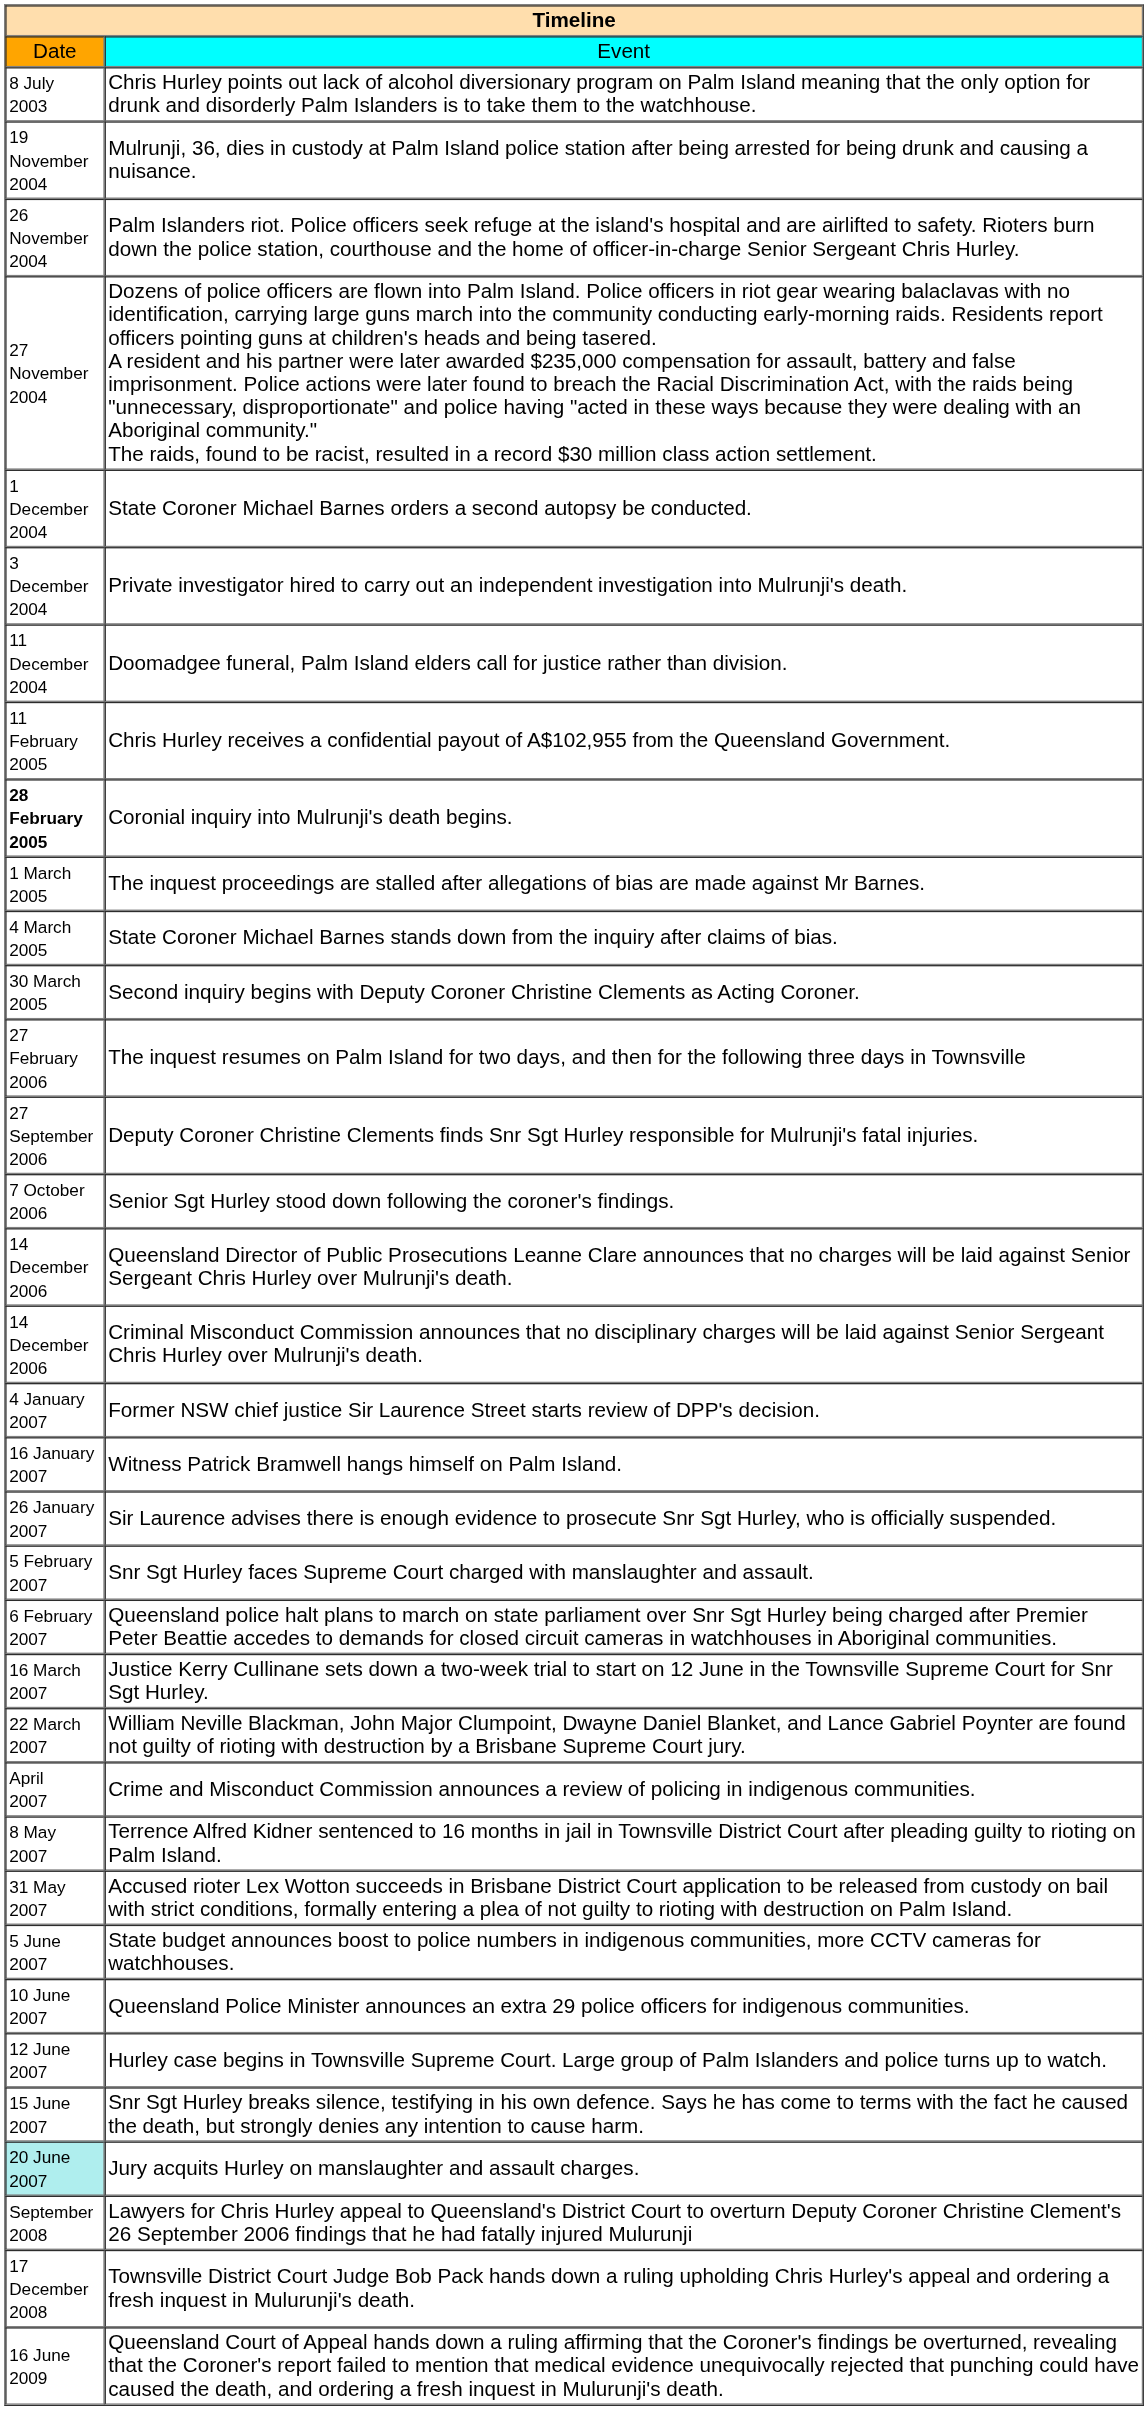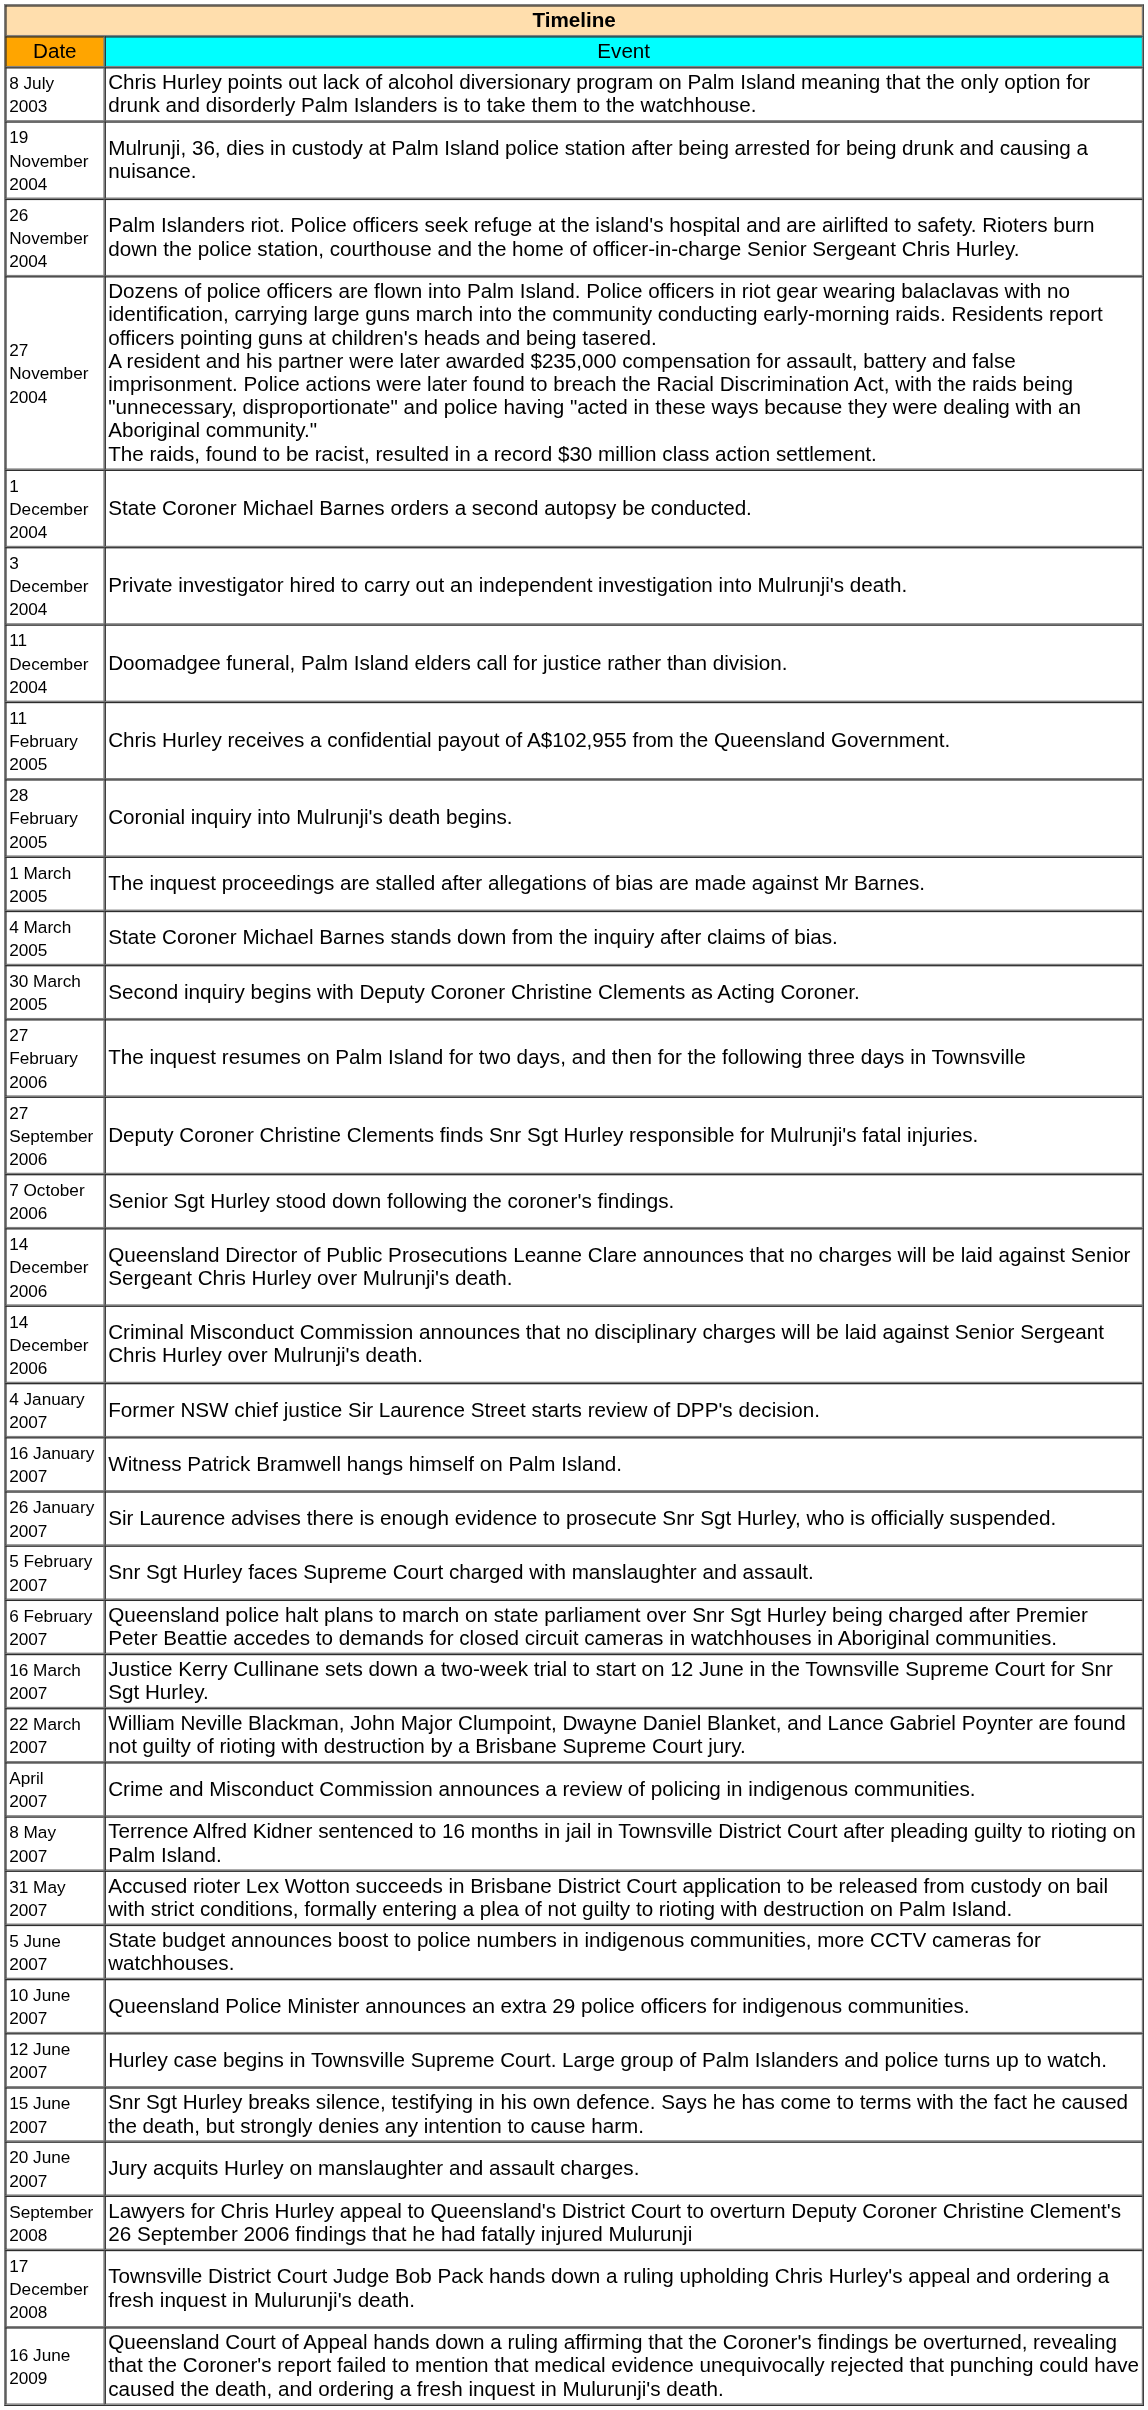(46, 817) bold -> (44, 819) normal
(40, 2169) paleturquoise background -> (40, 2169) no background
